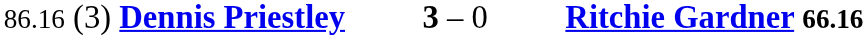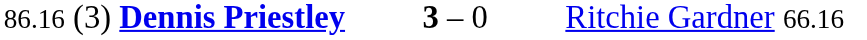(714, 17) bold -> (705, 17) normal
